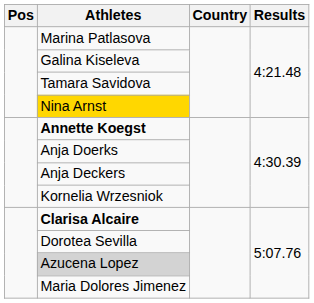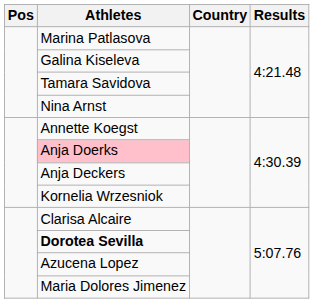(73, 106) gold background -> (73, 106) no background
(93, 128) bold -> (89, 128) normal
(79, 151) no background -> (79, 151) pink background
(90, 219) bold -> (86, 219) normal
(89, 241) normal -> (92, 241) bold
(89, 264) lightgrey background -> (89, 264) no background
